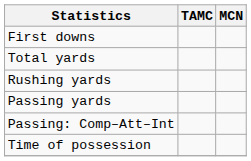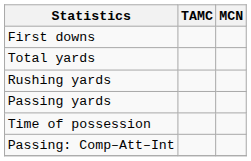rows swapped: (91, 124) <-> (79, 145)
